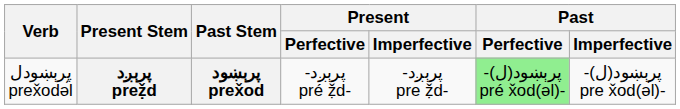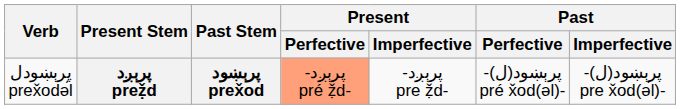(325, 81) no background -> (325, 81) lightsalmon background
(522, 81) lightgreen background -> (522, 81) no background
